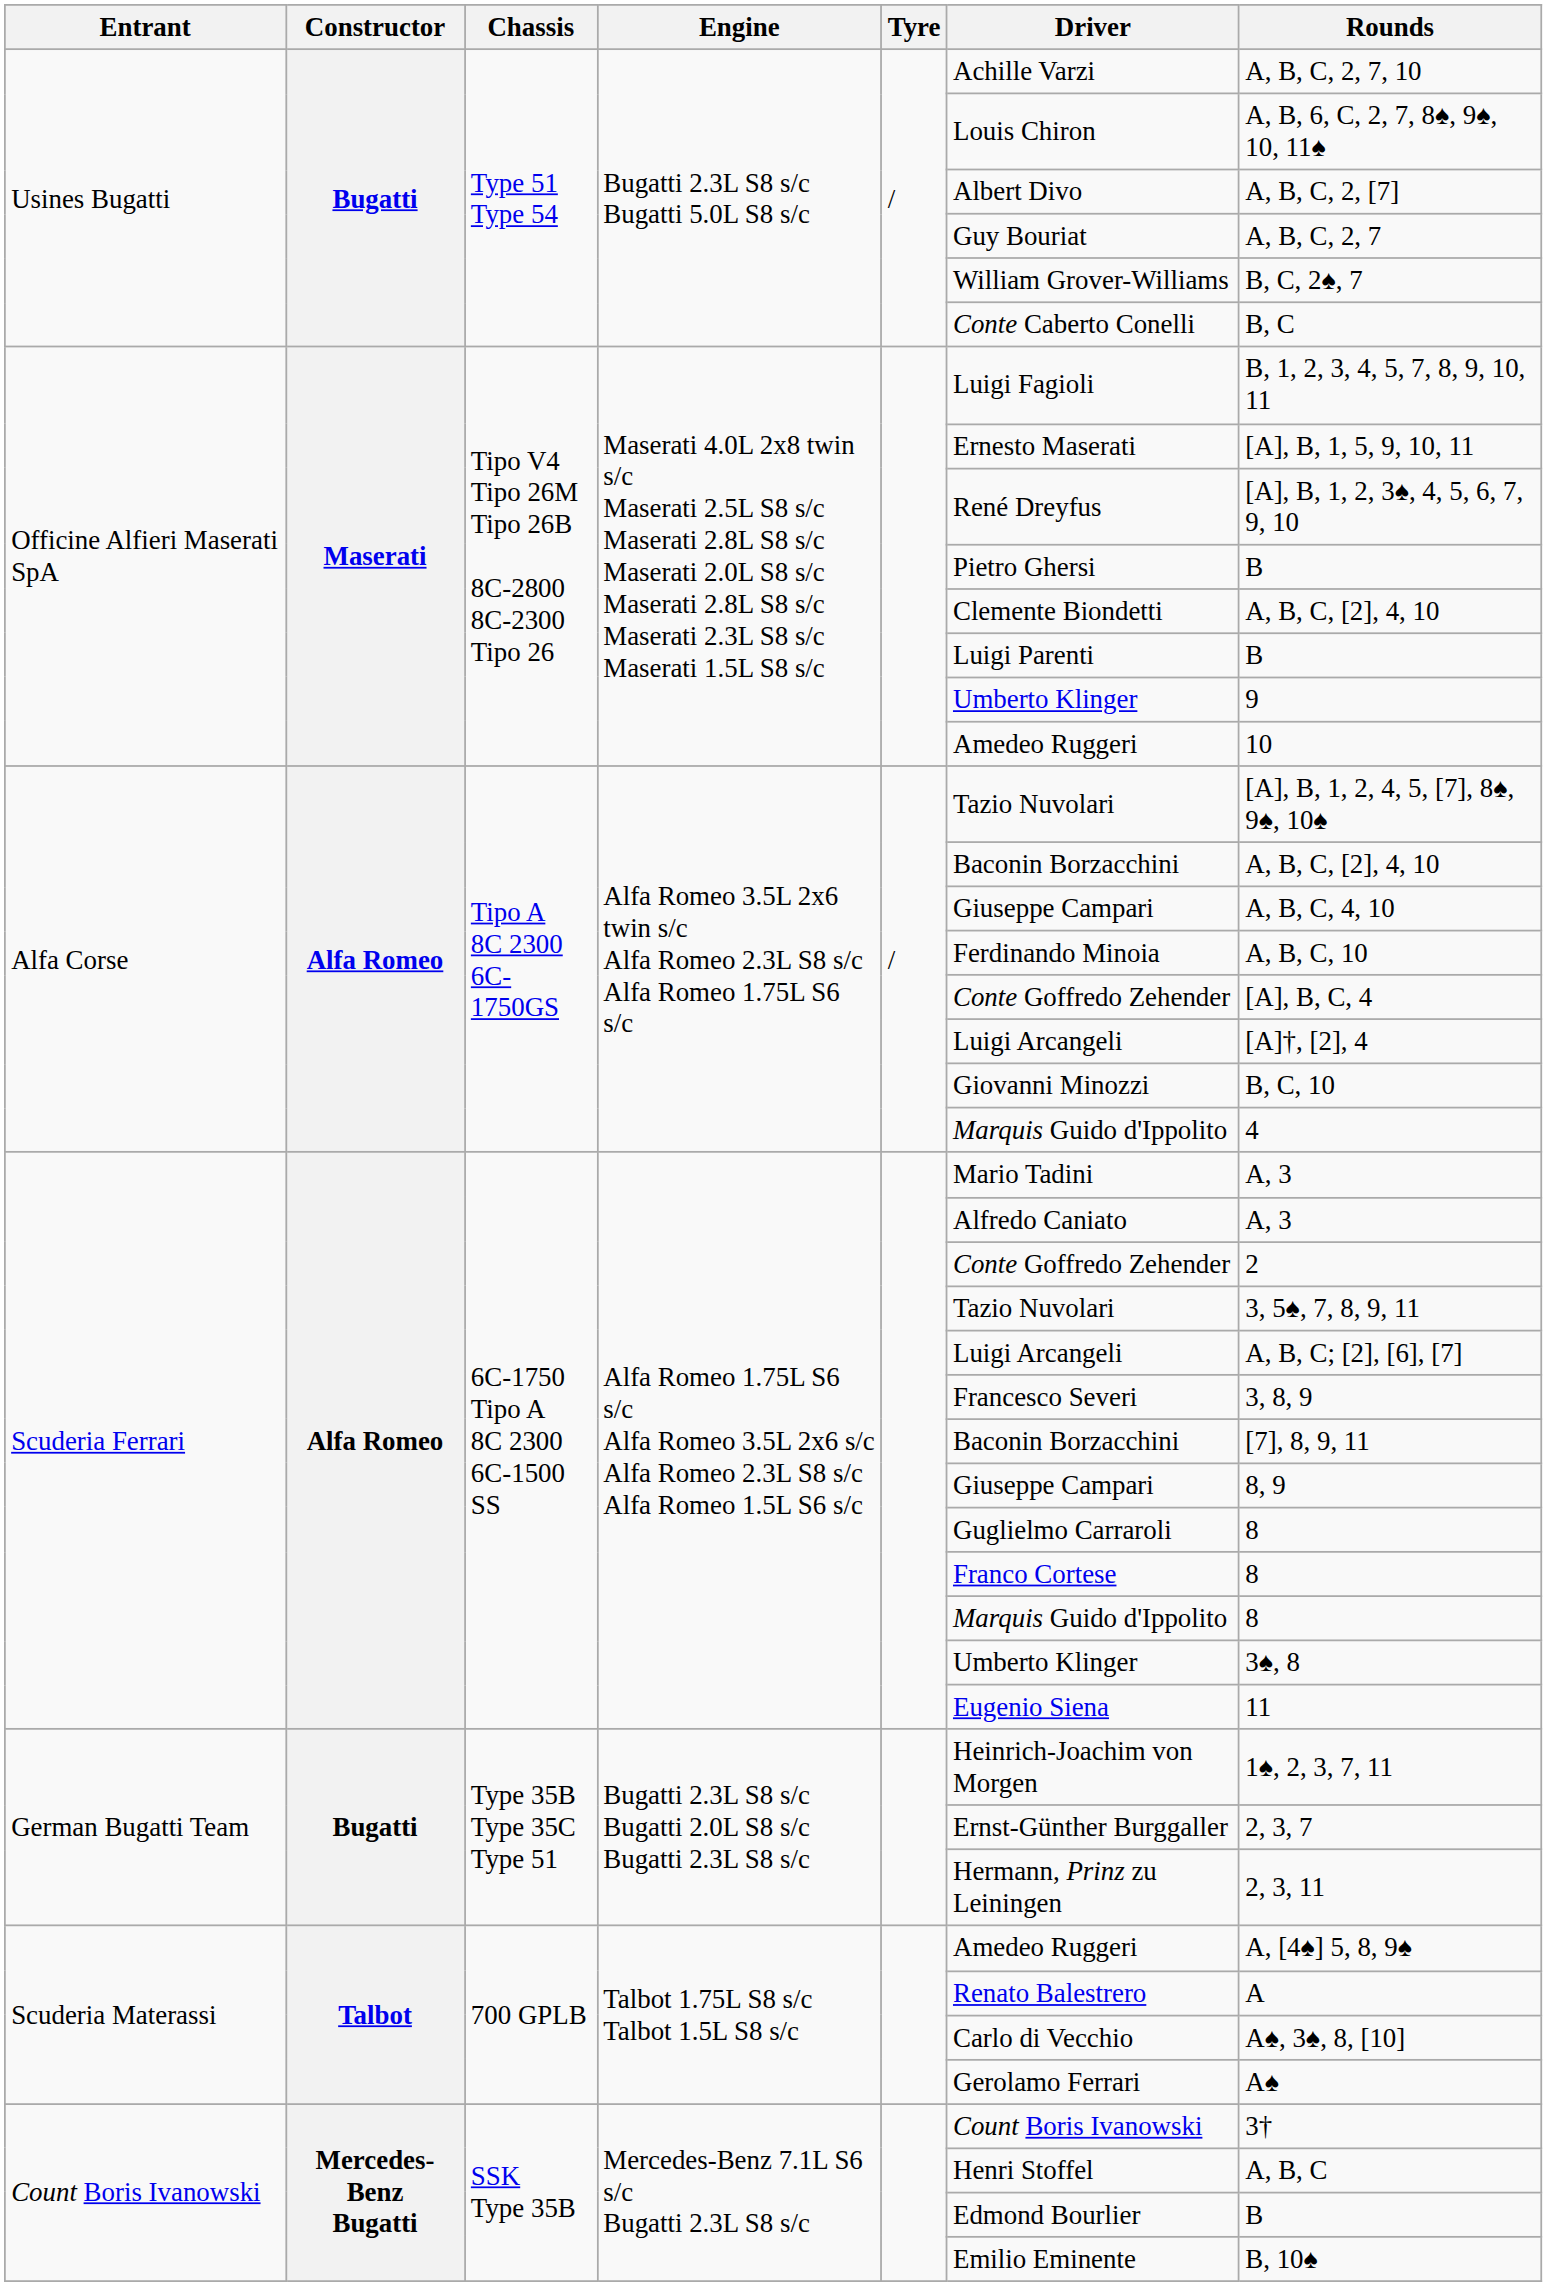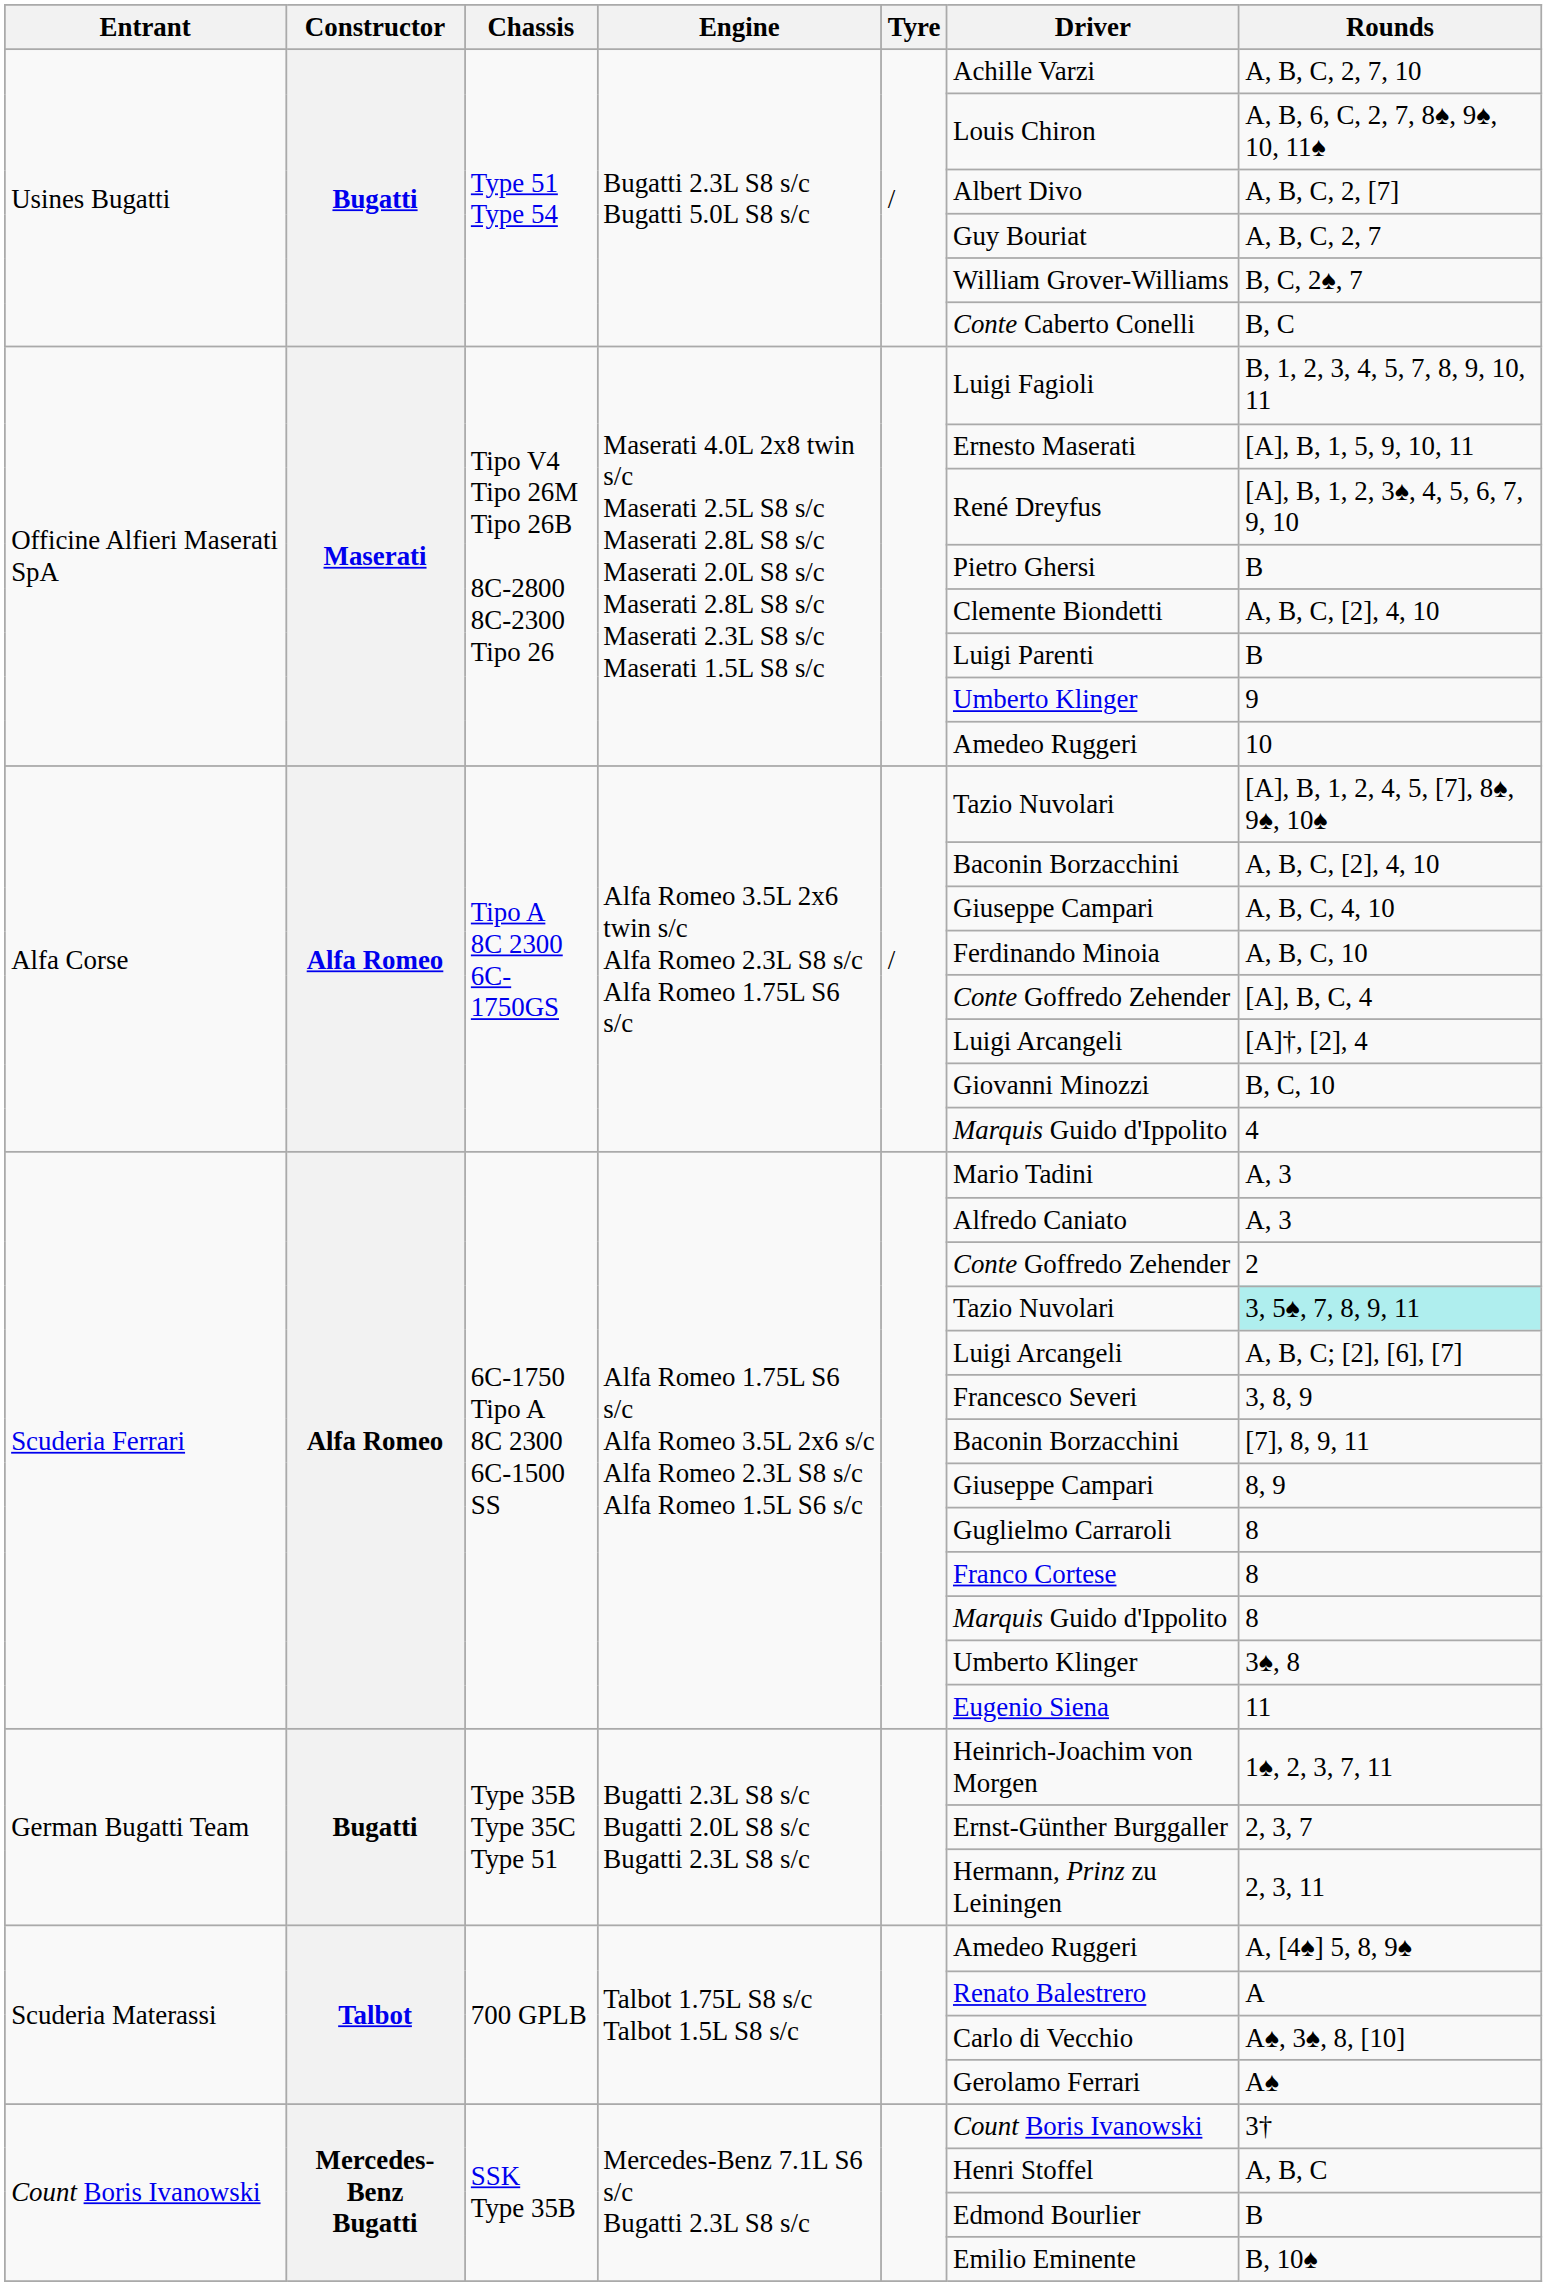(1333, 1307) no background -> (1333, 1307) paleturquoise background
